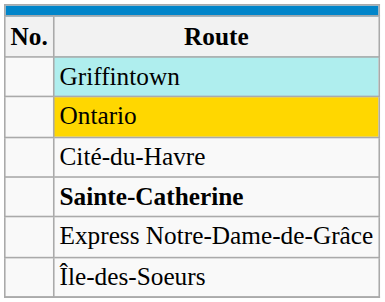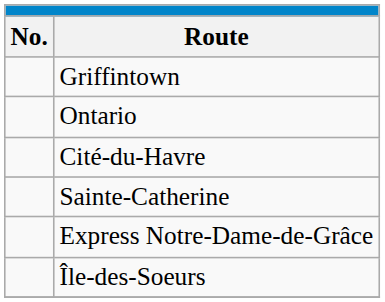(120, 76) paleturquoise background -> (120, 76) no background
(98, 116) gold background -> (98, 116) no background
(151, 196) bold -> (144, 196) normal
